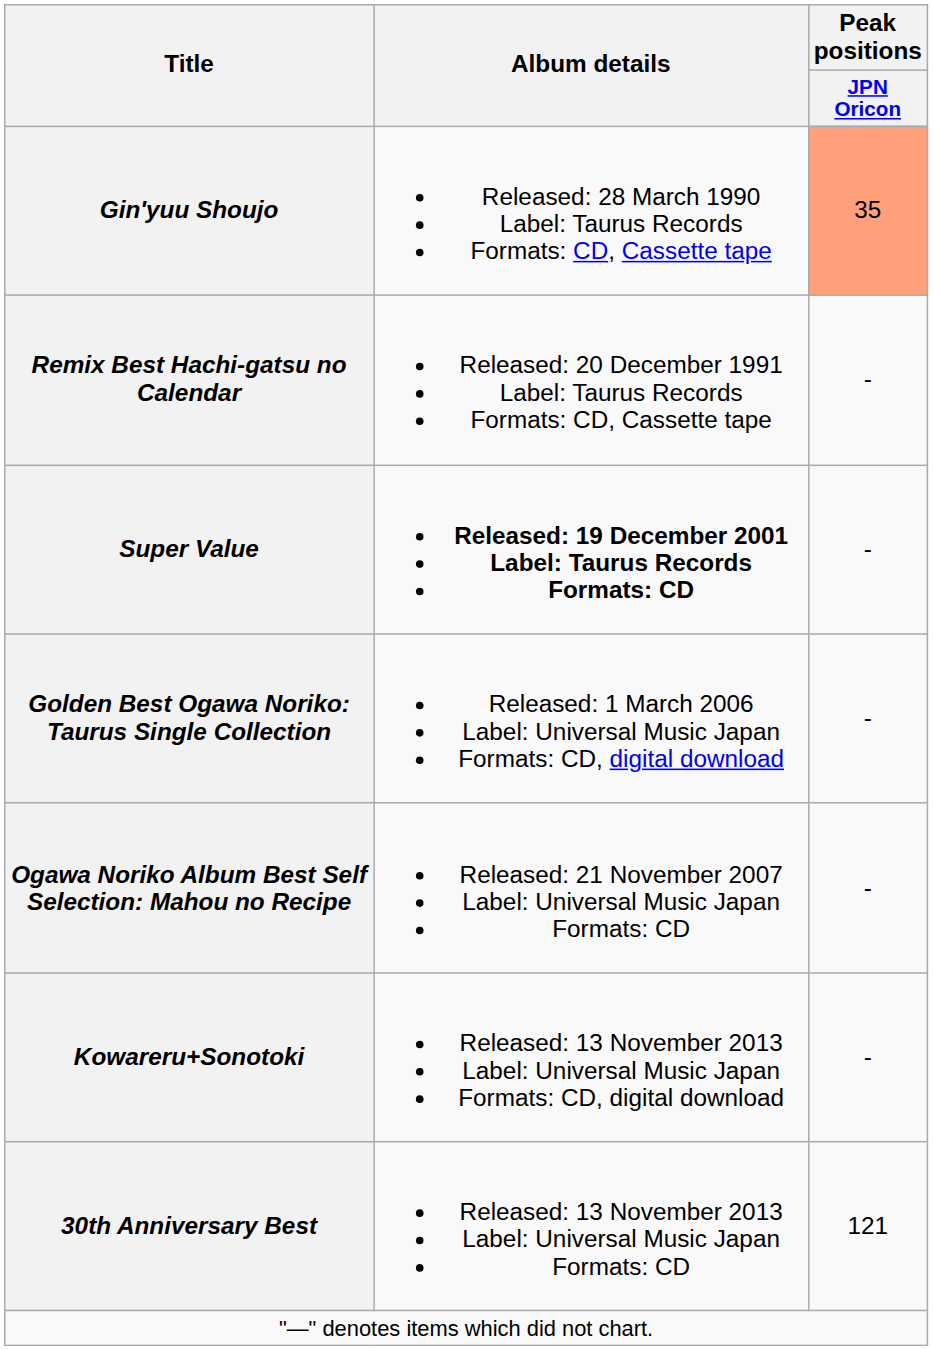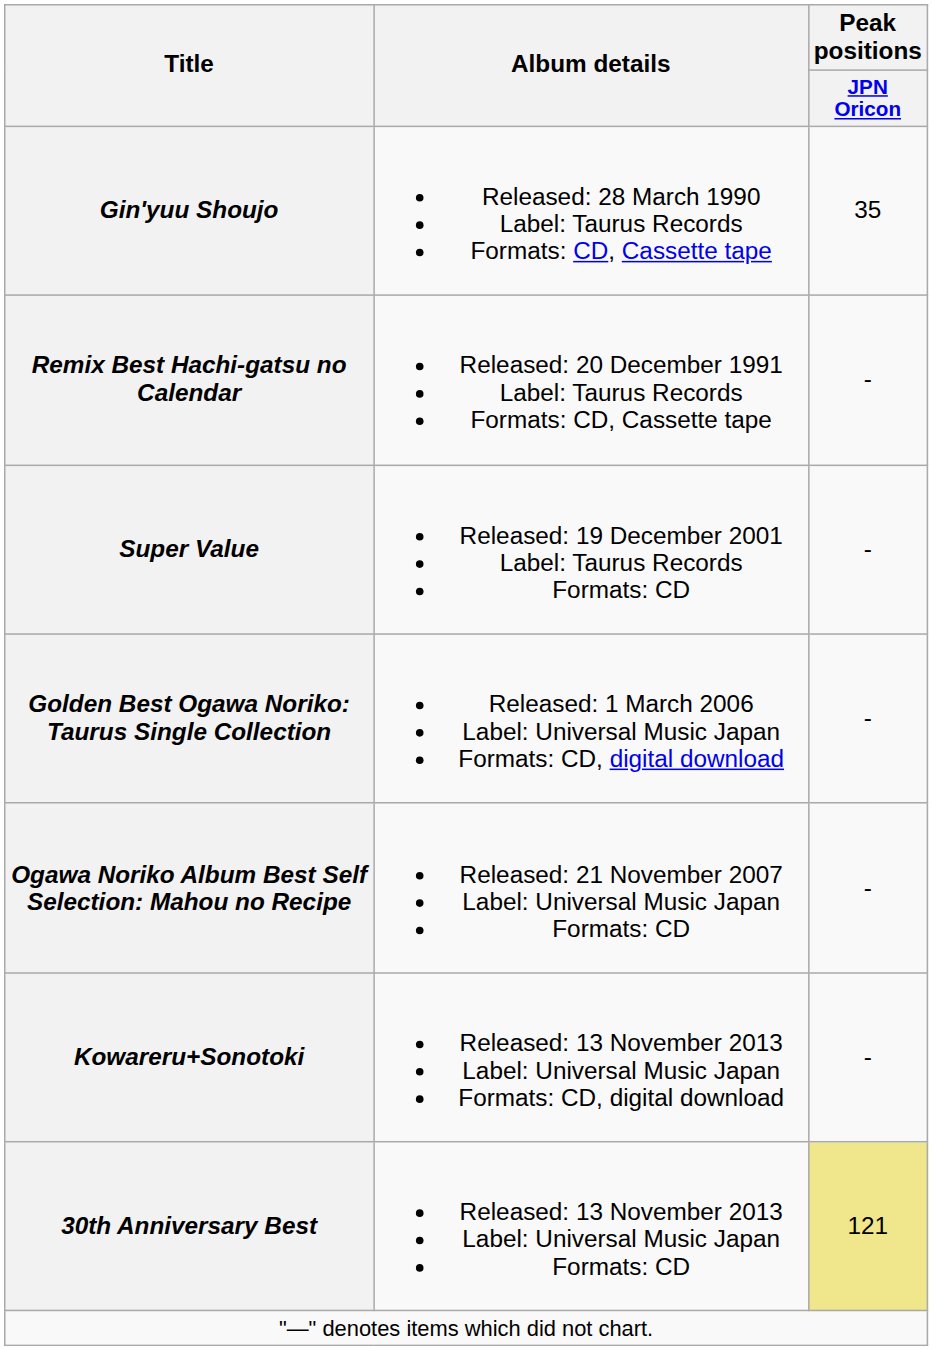(868, 210) lightsalmon background -> (868, 210) no background
(591, 563) bold -> (591, 563) normal
(868, 1226) no background -> (868, 1226) khaki background
